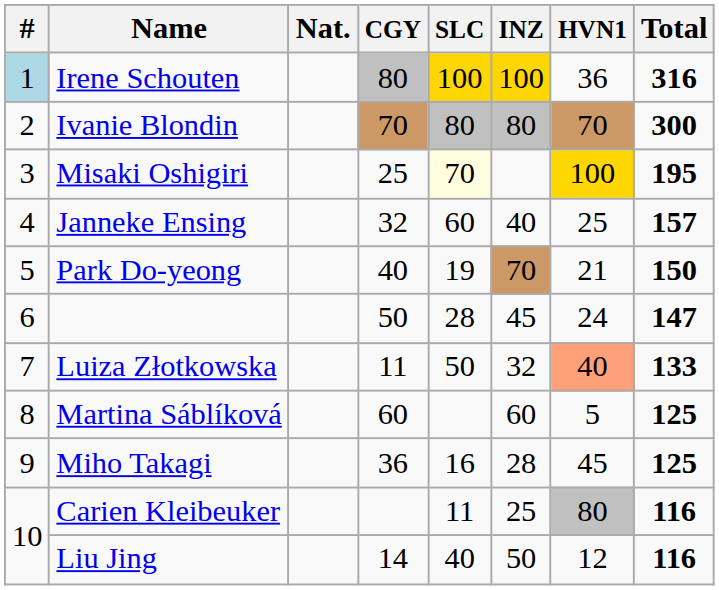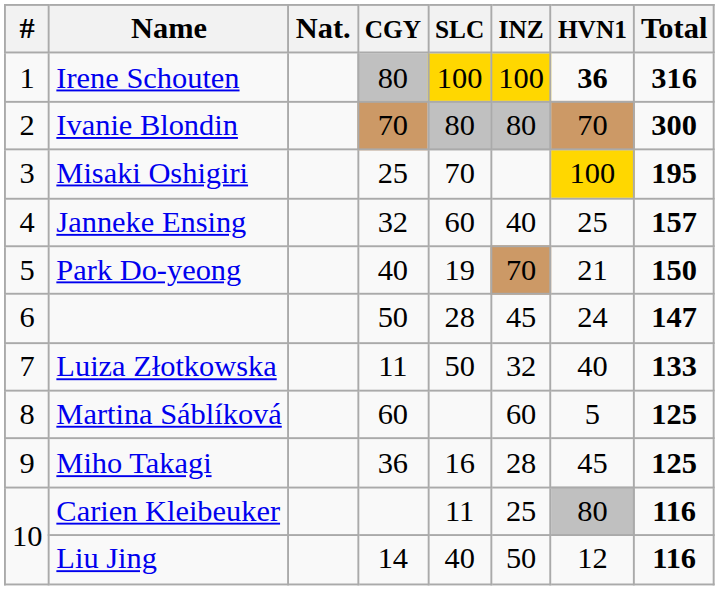(27, 76) lightblue background -> (27, 76) no background
(592, 76) normal -> (592, 76) bold
(460, 173) lightyellow background -> (460, 173) no background
(592, 366) lightsalmon background -> (592, 366) no background
